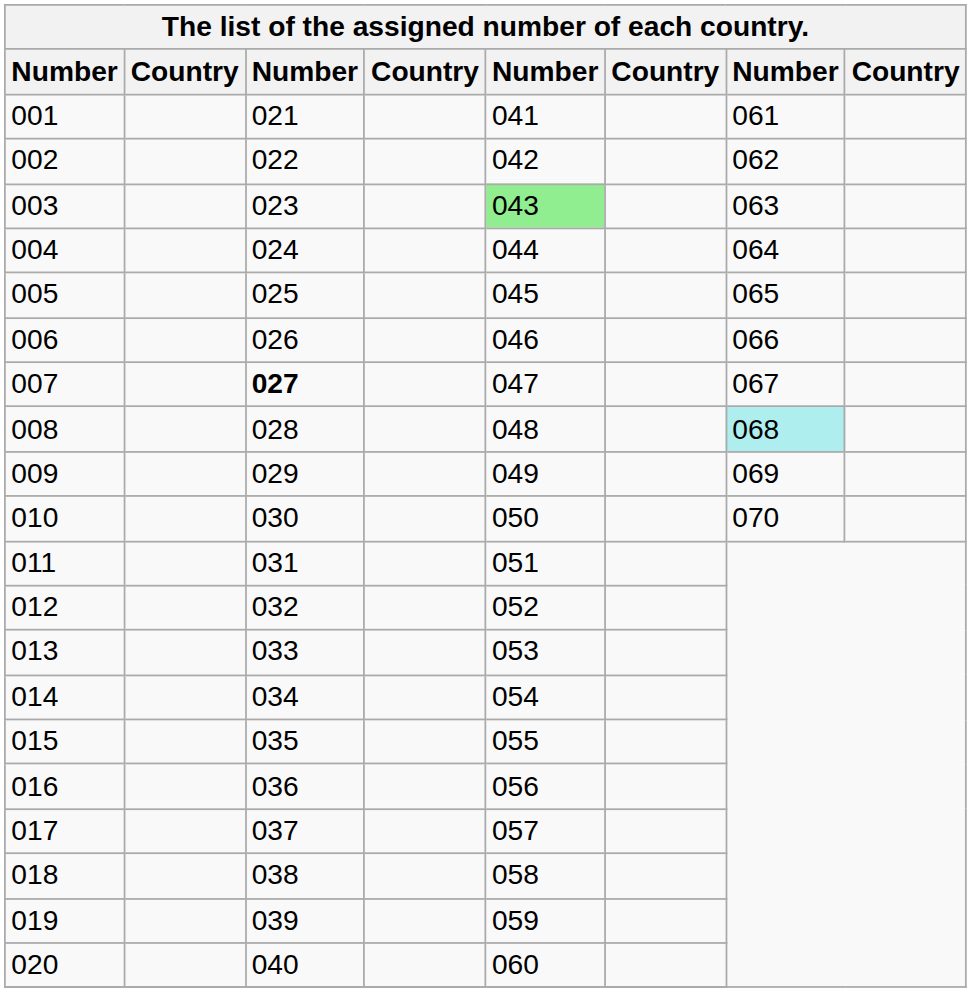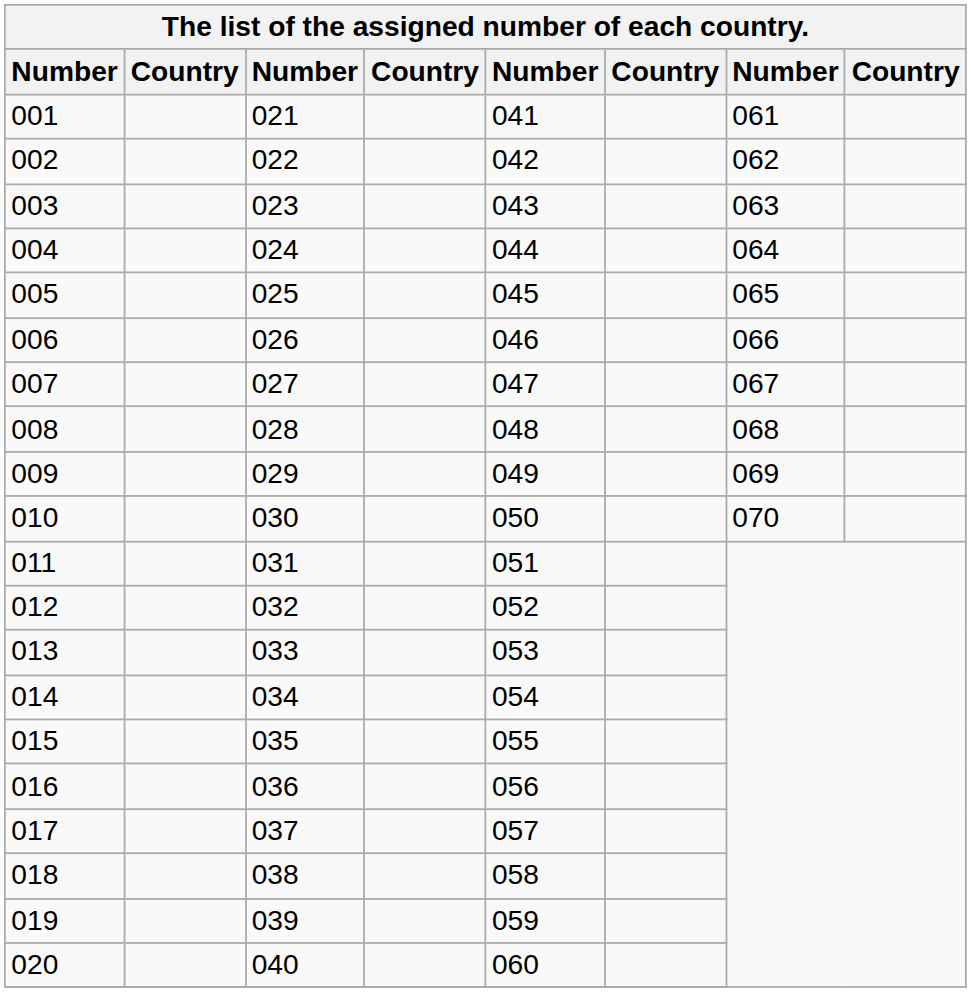(515, 205) lightgreen background -> (515, 205) no background
(275, 384) bold -> (275, 384) normal
(756, 428) paleturquoise background -> (756, 428) no background
